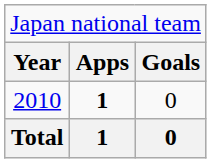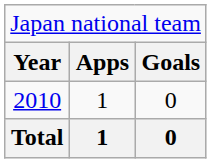(102, 99) bold -> (102, 99) normal
